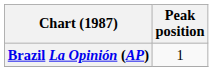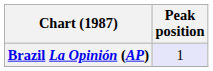(180, 54) no background -> (180, 54) lavender background
